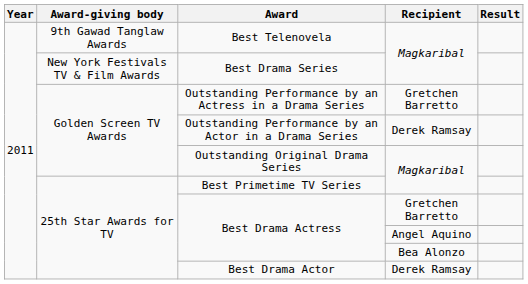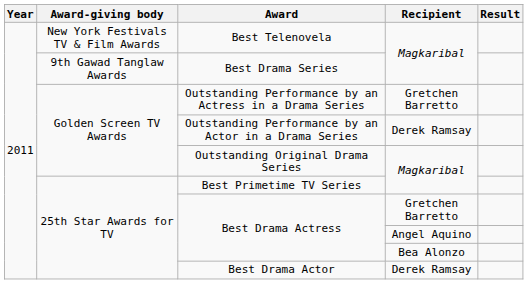(107, 38) 9th Gawad Tanglaw Awards -> (107, 38) New York Festivals TV & Film Awards
(107, 69) New York Festivals TV & Film Awards -> (107, 69) 9th Gawad Tanglaw Awards
